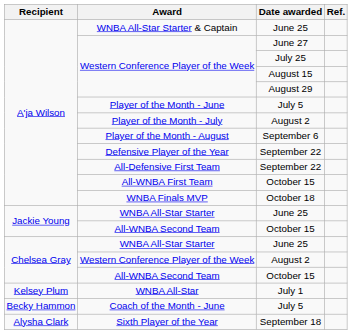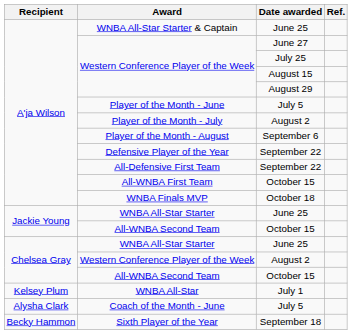(41, 306) Becky Hammon -> (41, 306) Alysha Clark
(41, 321) Alysha Clark -> (41, 321) Becky Hammon
